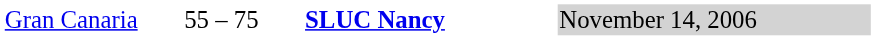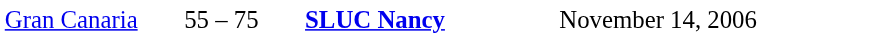(658, 19) lightgrey background -> (658, 19) no background
